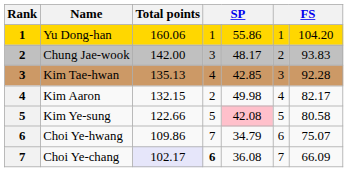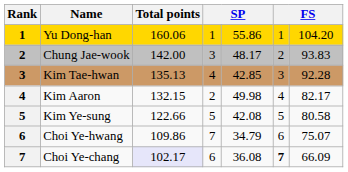(247, 116) pink background -> (247, 116) no background
(212, 156) bold -> (212, 156) normal
(281, 156) normal -> (281, 156) bold
